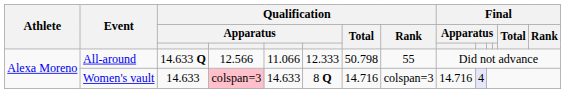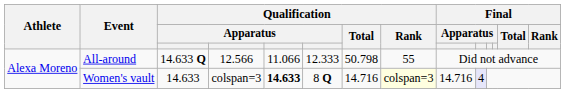(236, 79) pink background -> (236, 79) no background
(284, 79) normal -> (284, 79) bold
(409, 79) no background -> (409, 79) lightyellow background
